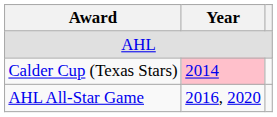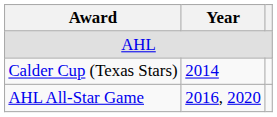(202, 71) pink background -> (202, 71) no background
